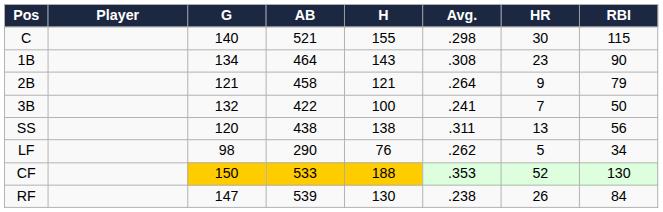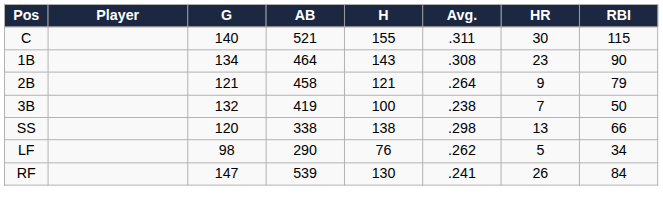(462, 38) .298 -> (462, 38) .311
(305, 106) 422 -> (305, 106) 419
(462, 106) .241 -> (462, 106) .238
(305, 128) 438 -> (305, 128) 338
(462, 128) .311 -> (462, 128) .298
(619, 128) 56 -> (619, 128) 66
- row: (26, 173)
(462, 196) .238 -> (462, 173) .241
